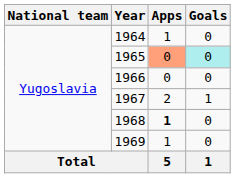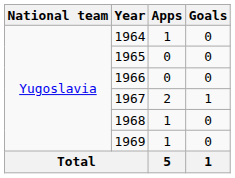(167, 57) lightsalmon background -> (167, 57) no background
(208, 57) paleturquoise background -> (208, 57) no background
(167, 120) bold -> (167, 120) normal
